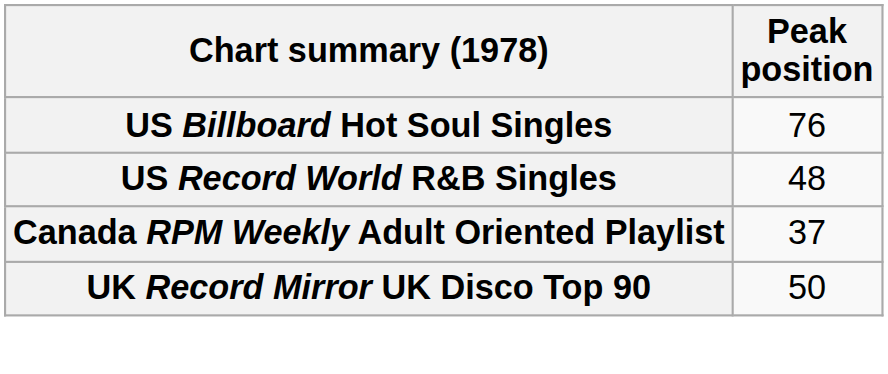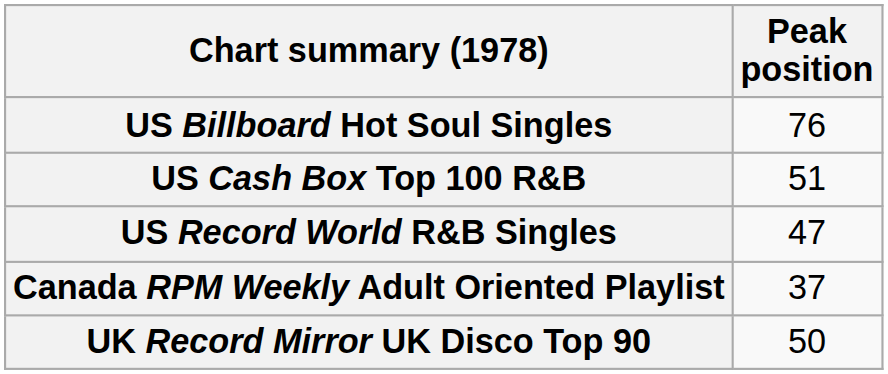+ row: (369, 178)
(807, 178) 48 -> (807, 233) 47
